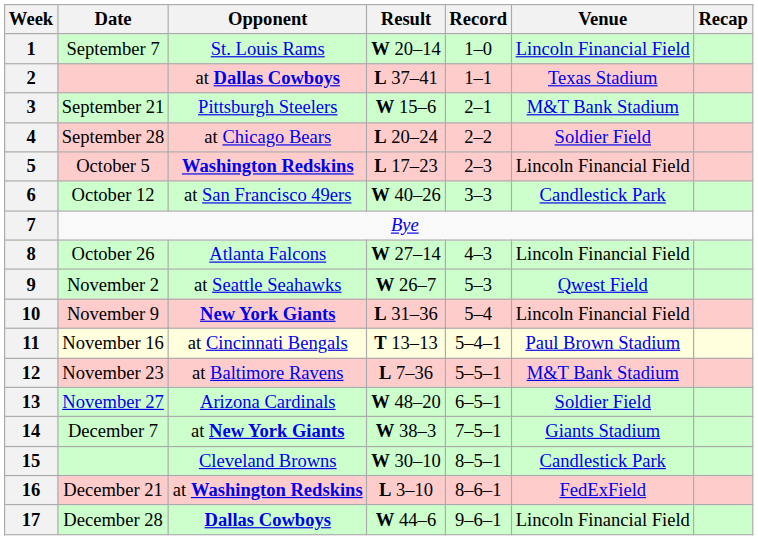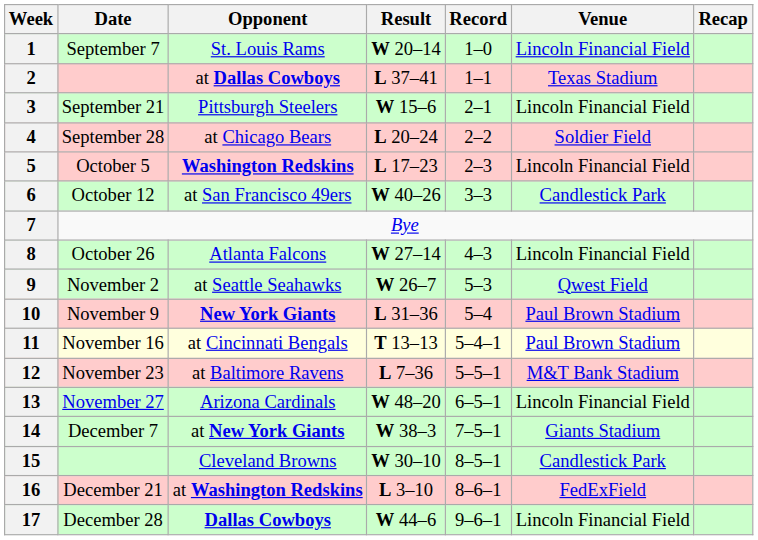(603, 107) M&T Bank Stadium -> (603, 107) Lincoln Financial Field
(603, 313) Lincoln Financial Field -> (603, 313) Paul Brown Stadium
(603, 401) Soldier Field -> (603, 401) Lincoln Financial Field
